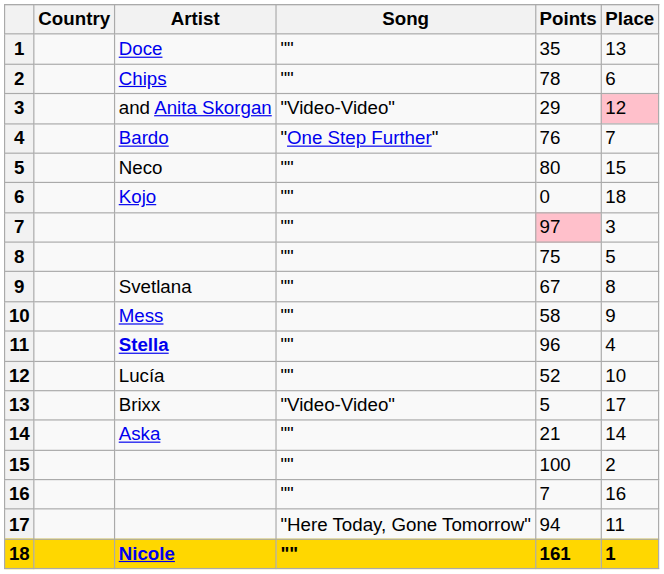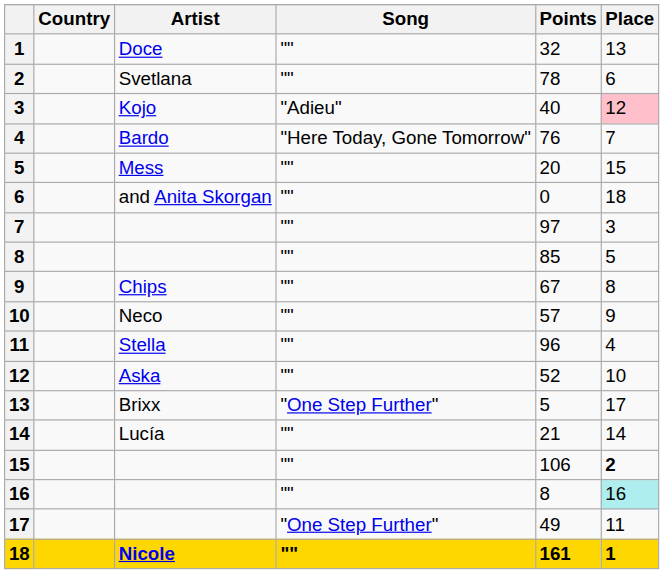(550, 49) 35 -> (550, 49) 32
(143, 78) Chips -> (155, 78) Svetlana
(195, 108) and Anita Skorgan -> (137, 108) Kojo
(338, 108) "Video-Video" -> (311, 108) "Adieu"
(550, 108) 29 -> (550, 108) 40
(359, 138) "One Step Further" -> (406, 138) "Here Today, Gone Tomorrow"
(141, 167) Neco -> (141, 167) Mess
(550, 167) 80 -> (550, 167) 20
(137, 197) Kojo -> (195, 197) and Anita Skorgan
(550, 227) pink background -> (550, 227) no background
(550, 256) 75 -> (550, 256) 85
(155, 286) Svetlana -> (143, 286) Chips
(141, 316) Mess -> (141, 316) Neco
(550, 316) 58 -> (550, 316) 57
(144, 345) bold -> (142, 345) normal
(142, 375) Lucía -> (140, 375) Aska
(338, 405) "Video-Video" -> (359, 405) "One Step Further"
(140, 434) Aska -> (142, 434) Lucía
(555, 464) 100 -> (555, 464) 106
(611, 464) normal -> (611, 464) bold
(545, 494) 7 -> (545, 494) 8
(616, 494) no background -> (616, 494) paleturquoise background
(406, 524) "Here Today, Gone Tomorrow" -> (359, 524) "One Step Further"
(550, 524) 94 -> (550, 524) 49
